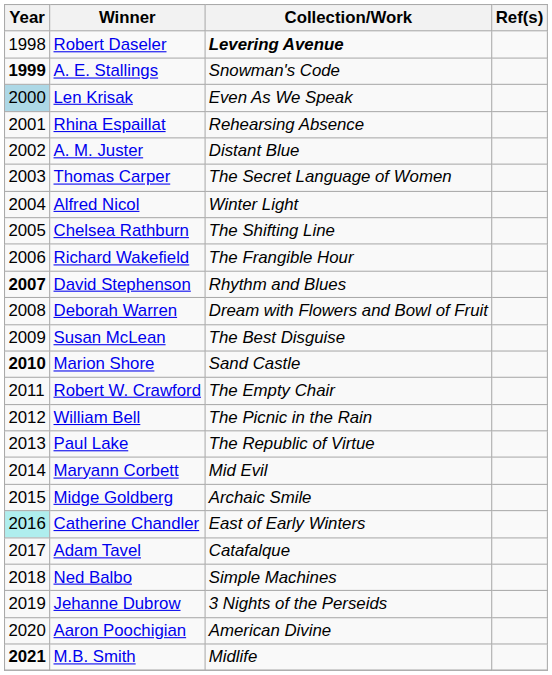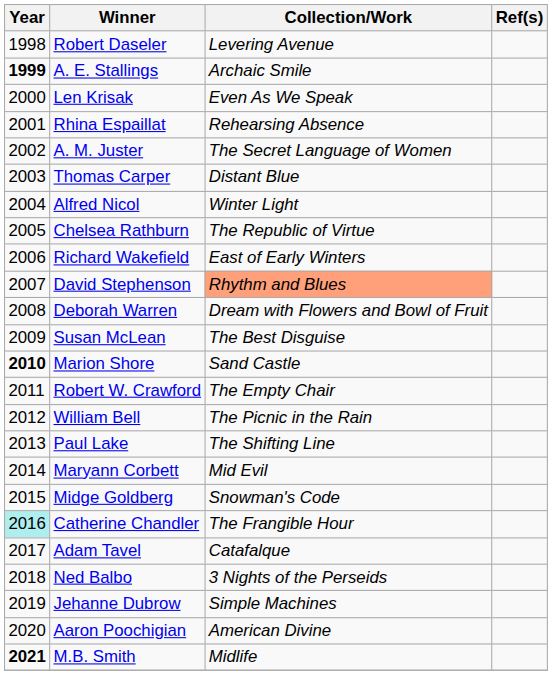(276, 44) bold -> (271, 44) normal
(274, 71) Snowman's Code -> (260, 71) Archaic Smile
(27, 97) lightblue background -> (27, 97) no background
(254, 151) Distant Blue -> (330, 151) The Secret Language of Women
(330, 177) The Secret Language of Women -> (254, 177) Distant Blue
(272, 230) The Shifting Line -> (292, 230) The Republic of Virtue
(281, 257) The Frangible Hour -> (287, 257) East of Early Winters
(27, 284) bold -> (27, 284) normal
(277, 284) no background -> (277, 284) lightsalmon background
(292, 444) The Republic of Virtue -> (272, 444) The Shifting Line
(260, 497) Archaic Smile -> (274, 497) Snowman's Code
(287, 524) East of Early Winters -> (281, 524) The Frangible Hour
(273, 577) Simple Machines -> (298, 577) 3 Nights of the Perseids
(298, 603) 3 Nights of the Perseids -> (273, 603) Simple Machines
